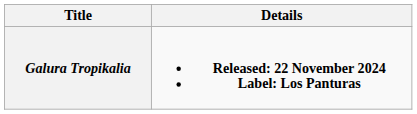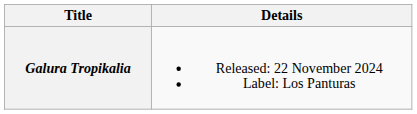(282, 76) bold -> (282, 76) normal
